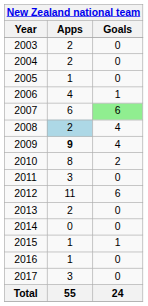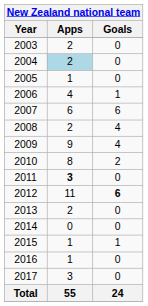(70, 62) no background -> (70, 62) lightblue background
(118, 111) lightgreen background -> (118, 111) no background
(70, 128) lightblue background -> (70, 128) no background
(70, 144) bold -> (70, 144) normal
(70, 177) normal -> (70, 177) bold
(118, 194) normal -> (118, 194) bold
